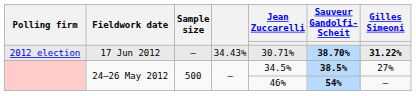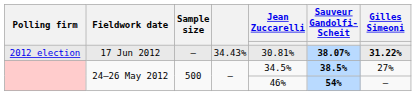(278, 53) 30.71% -> (278, 53) 30.81%
(334, 53) 38.70% -> (334, 53) 38.07%
